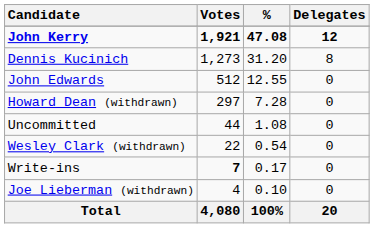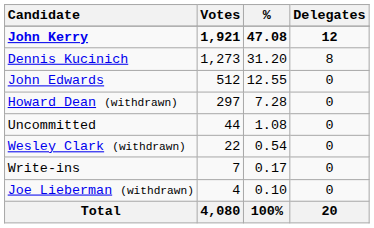(236, 168) bold -> (236, 168) normal
